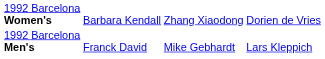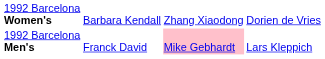(199, 47) no background -> (199, 47) pink background
